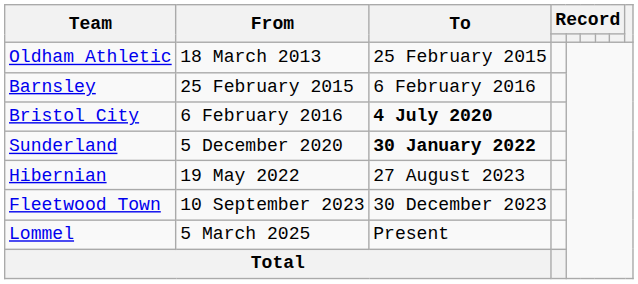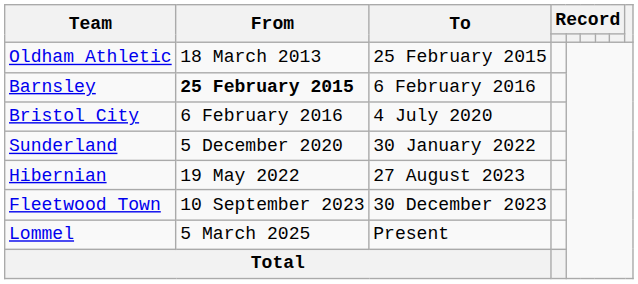(267, 87) normal -> (267, 87) bold
(433, 116) bold -> (433, 116) normal
(455, 146) bold -> (455, 146) normal
